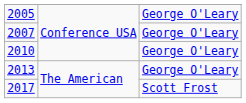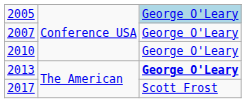(190, 14) no background -> (190, 14) lightblue background
(190, 70) normal -> (190, 70) bold
